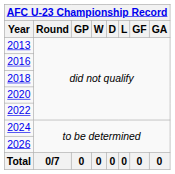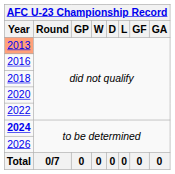(19, 45) no background -> (19, 45) lightsalmon background
(19, 128) normal -> (19, 128) bold
